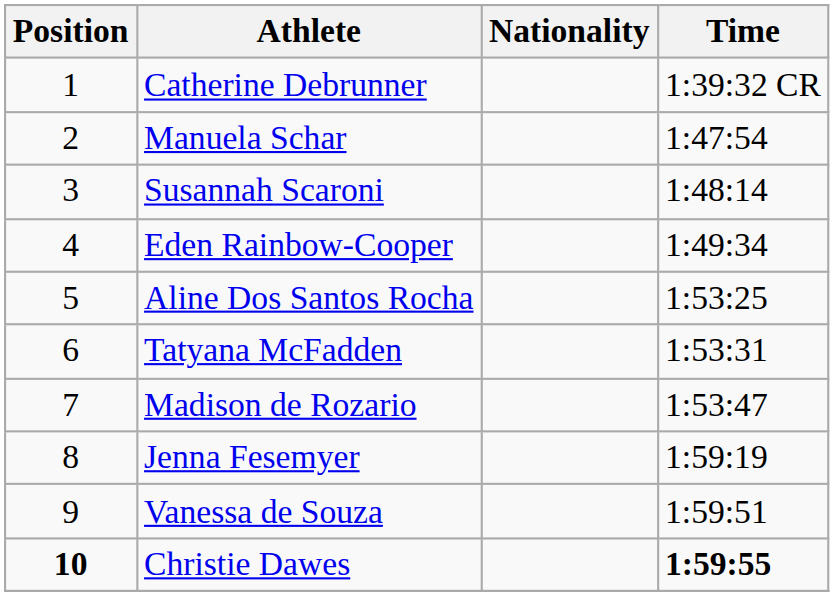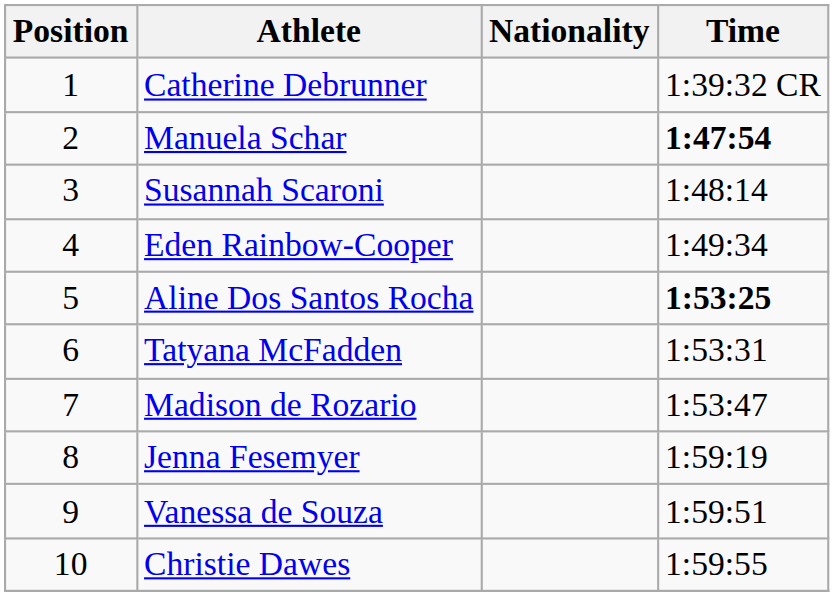(716, 137) normal -> (718, 137) bold
(716, 297) normal -> (718, 297) bold
(71, 564) bold -> (71, 564) normal
(718, 564) bold -> (716, 564) normal
